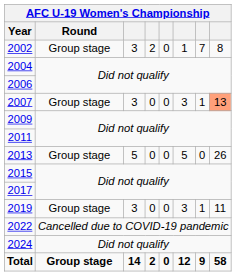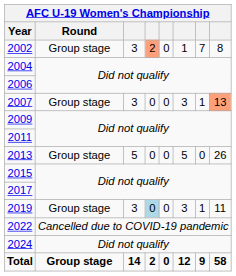(152, 48) no background -> (152, 48) lightsalmon background
(152, 208) no background -> (152, 208) lightblue background
